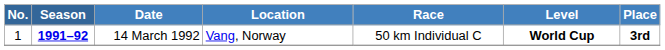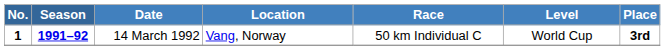(18, 35) normal -> (18, 35) bold
(562, 35) bold -> (562, 35) normal
